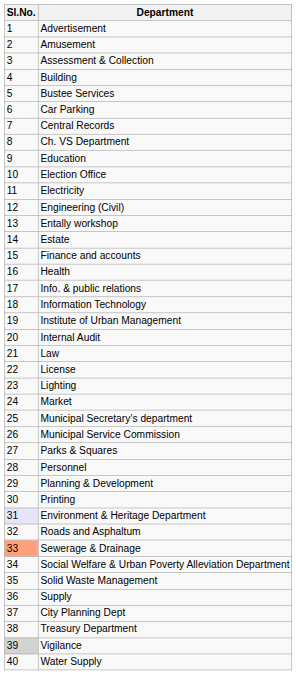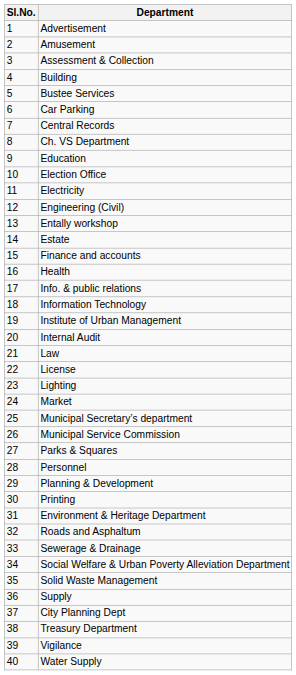(12, 516) lavender background -> (12, 516) no background
(12, 548) lightsalmon background -> (12, 548) no background
(12, 645) lightgrey background -> (12, 645) no background
